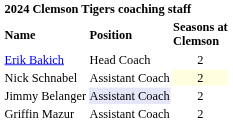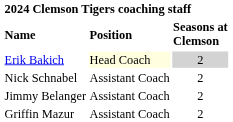(120, 59) no background -> (120, 59) lightyellow background
(200, 59) no background -> (200, 59) lightgrey background
(200, 77) lightyellow background -> (200, 77) no background
(130, 95) lavender background -> (130, 95) no background
